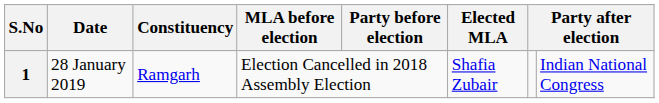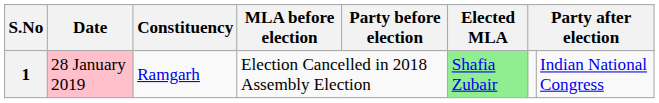(88, 74) no background -> (88, 74) pink background
(475, 74) no background -> (475, 74) lightgreen background
